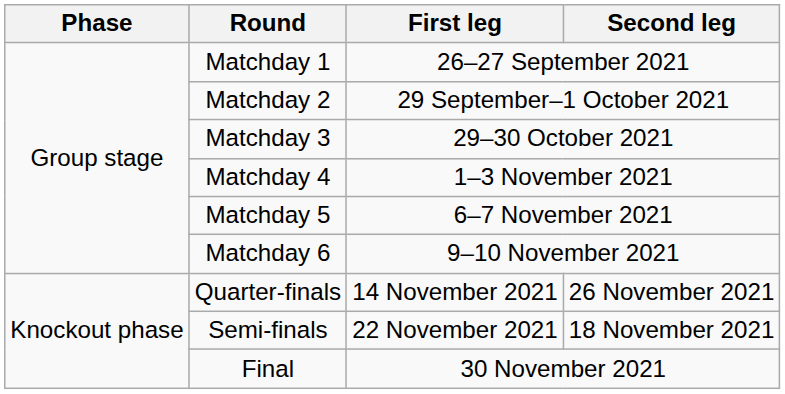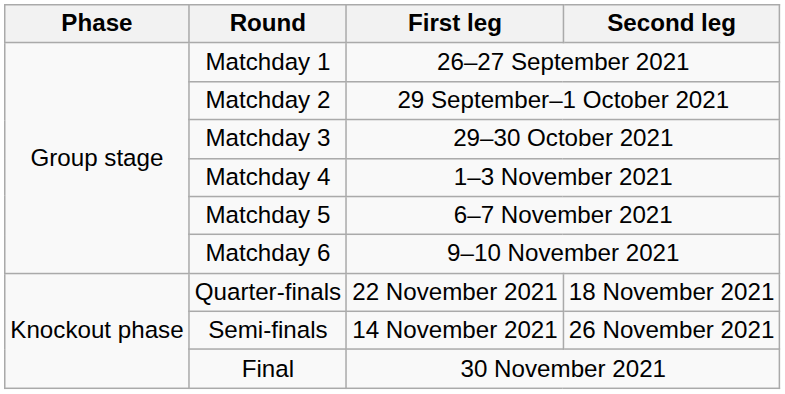(455, 291) 14 November 2021 -> (455, 291) 22 November 2021
(672, 291) 26 November 2021 -> (672, 291) 18 November 2021
(455, 330) 22 November 2021 -> (455, 330) 14 November 2021
(672, 330) 18 November 2021 -> (672, 330) 26 November 2021
